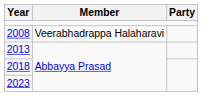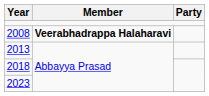(99, 34) normal -> (103, 34) bold
